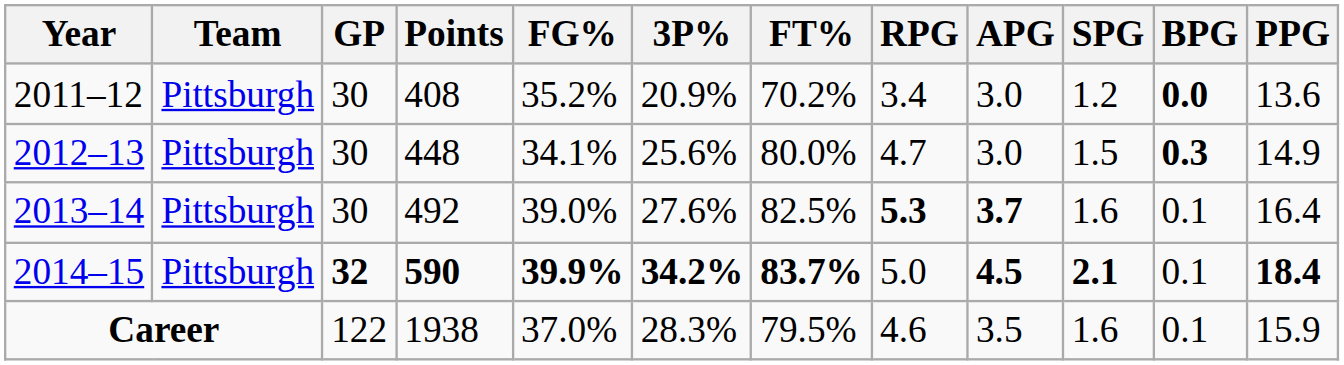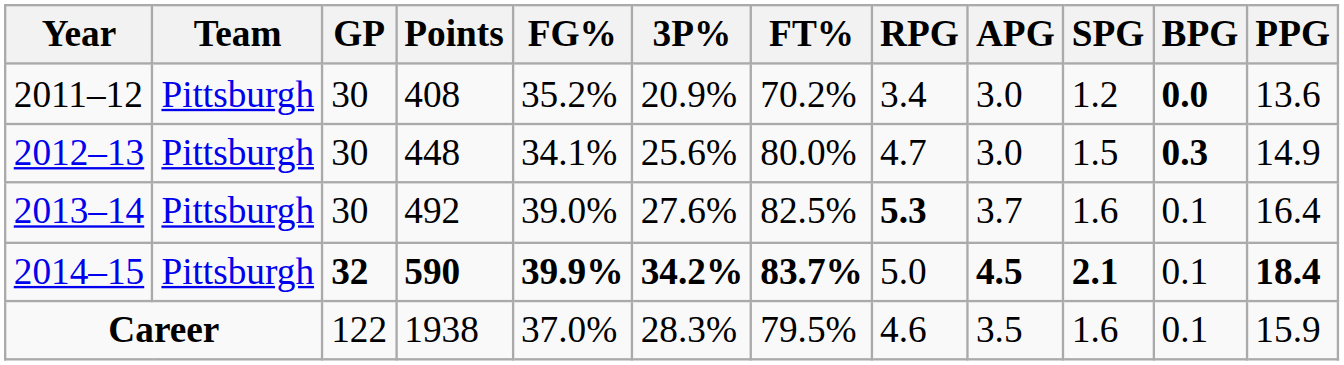(999, 211) bold -> (999, 211) normal
